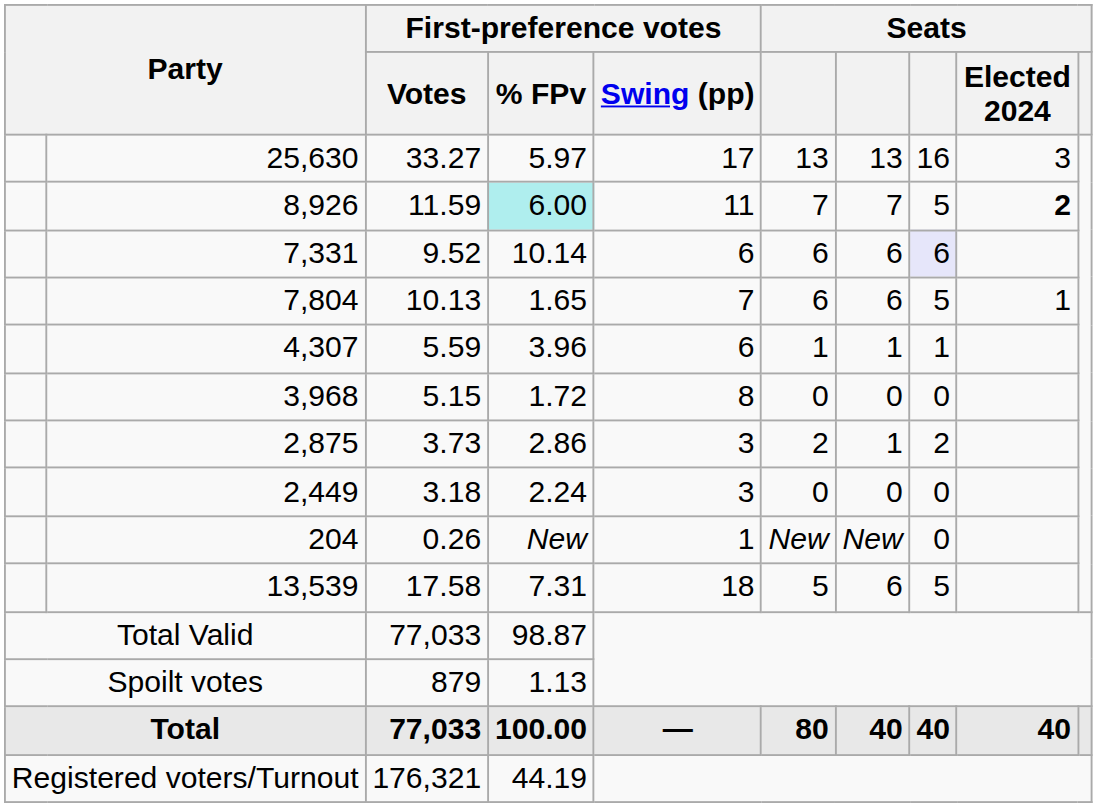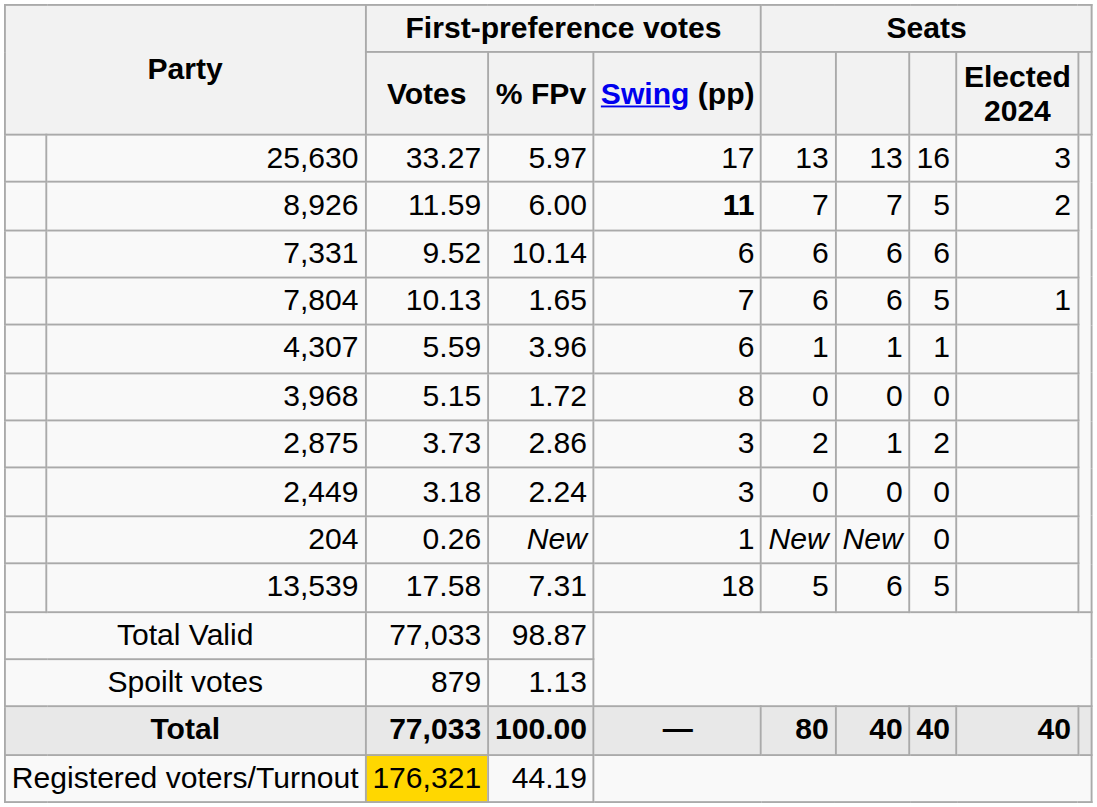(558, 205) paleturquoise background -> (558, 205) no background
(739, 205) normal -> (739, 205) bold
(1063, 205) bold -> (1063, 205) normal
(942, 253) lavender background -> (942, 253) no background
(427, 777) no background -> (427, 777) gold background
